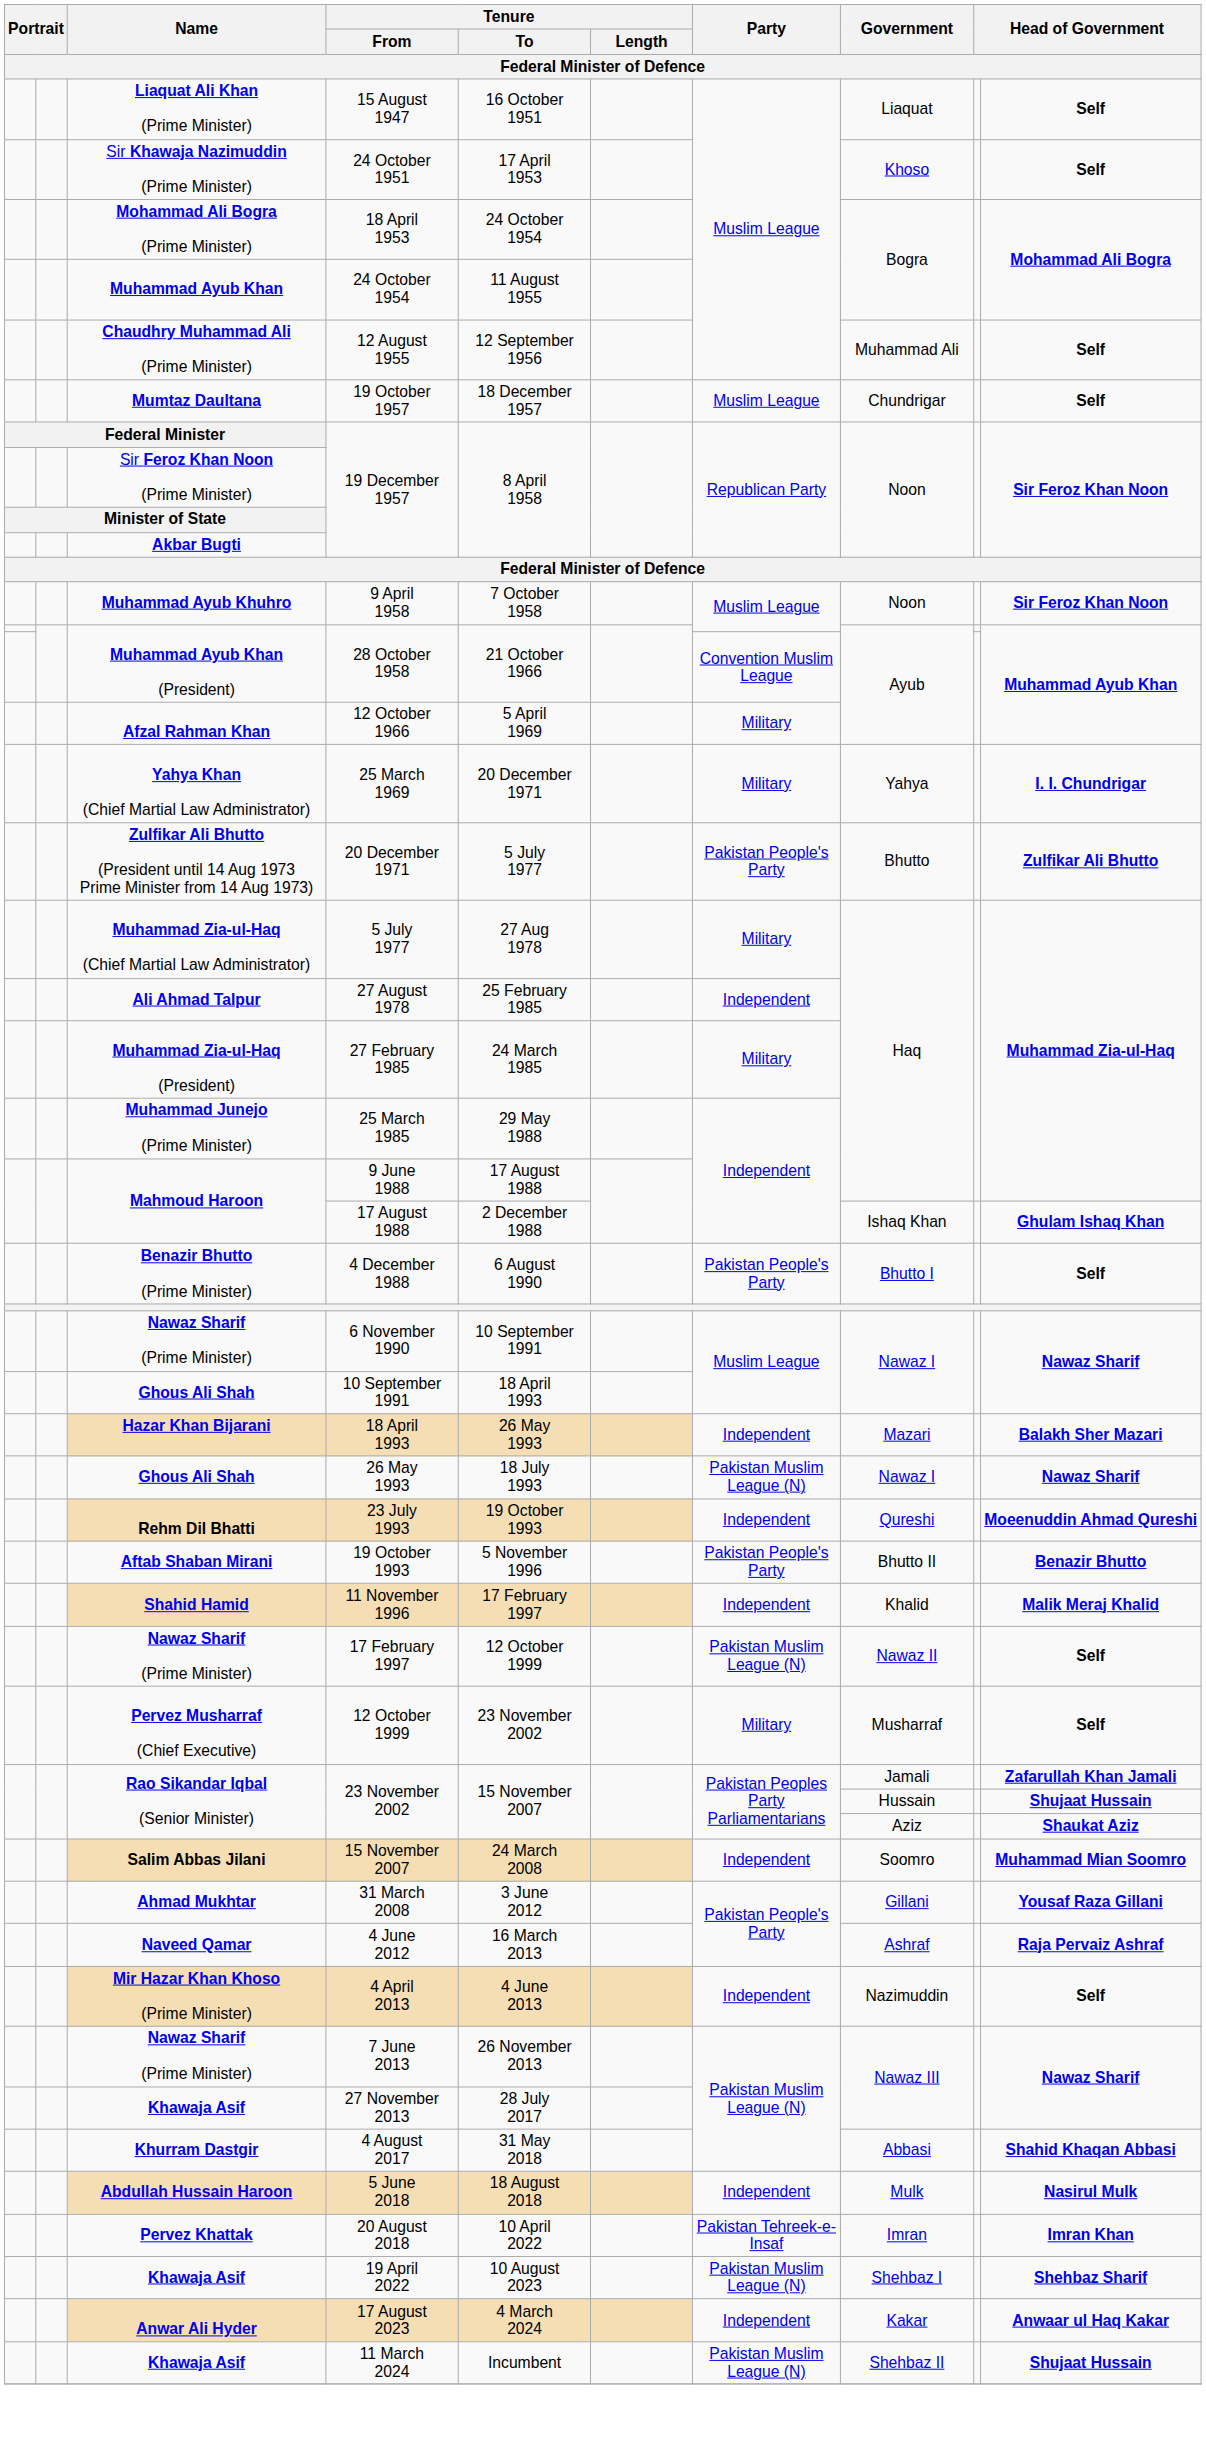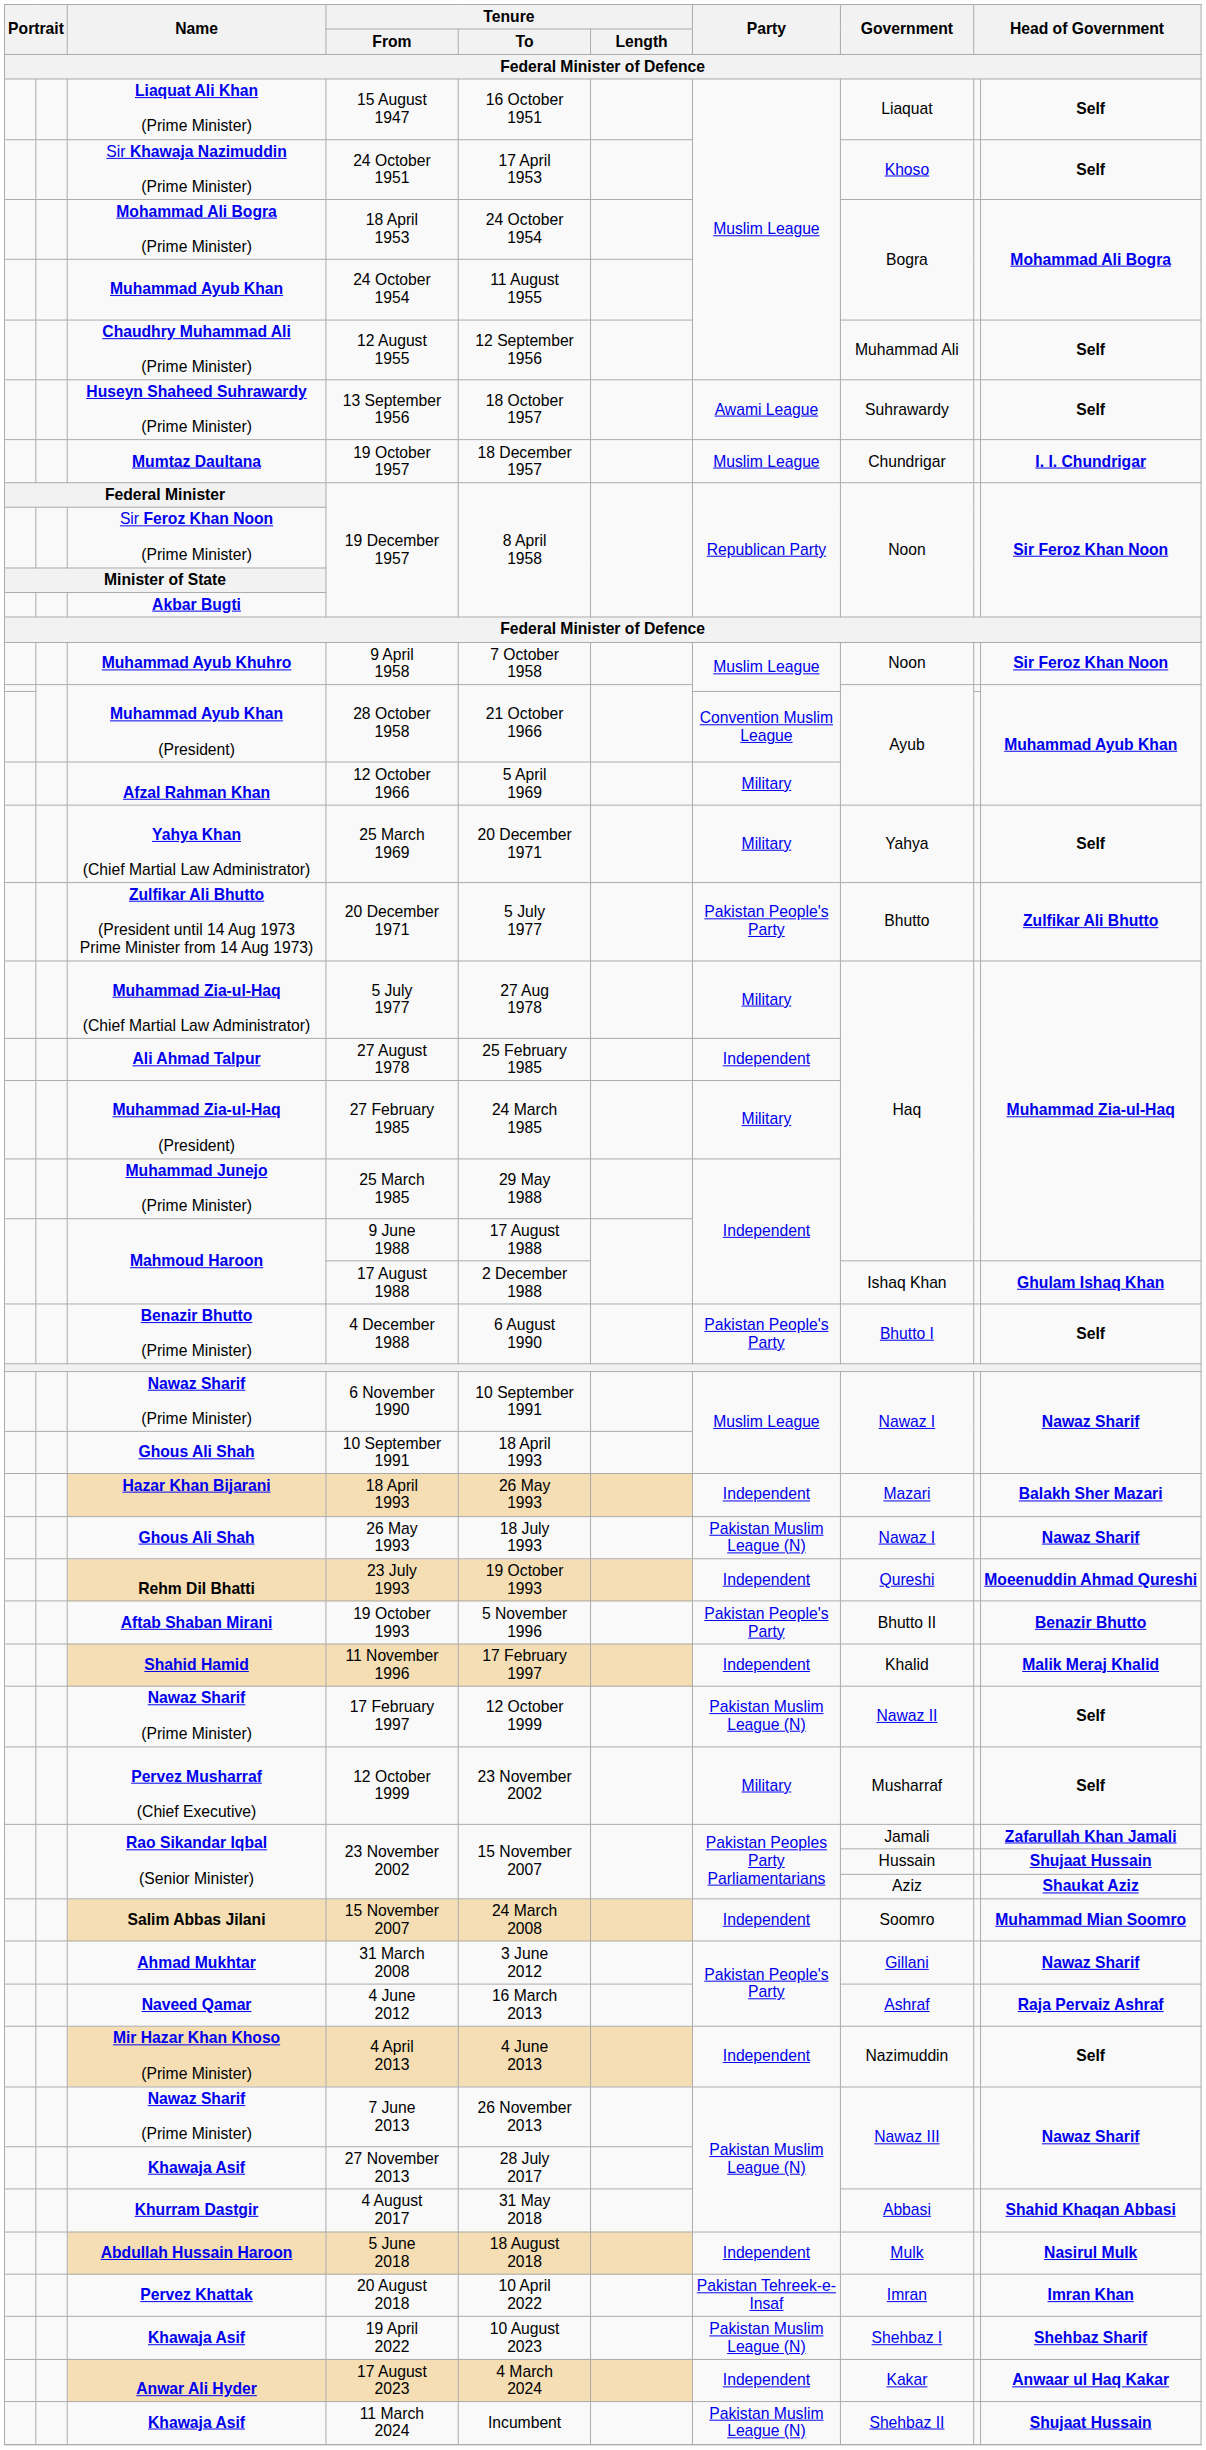+ row: (197, 409)
(1091, 401) Self -> (1091, 461) I. I. Chundrigar
(1091, 783) I. I. Chundrigar -> (1091, 843) Self
(1091, 1902) Yousaf Raza Gillani -> (1091, 1962) Nawaz Sharif
